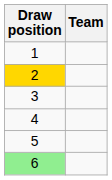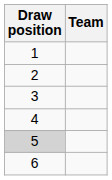(35, 75) gold background -> (35, 75) no background
(35, 141) no background -> (35, 141) lightgrey background
(35, 163) lightgreen background -> (35, 163) no background
